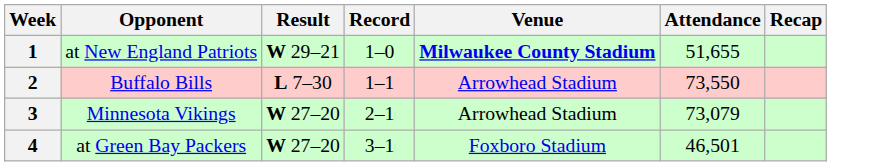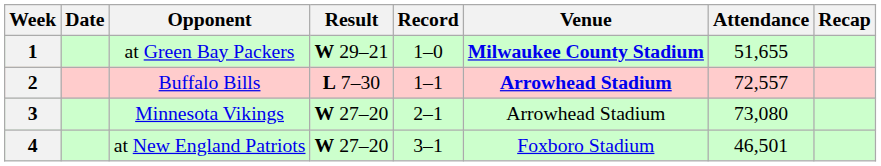+ column: (85, 20)
(161, 51) at New England Patriots -> (210, 51) at Green Bay Packers
(537, 82) normal -> (586, 82) bold
(713, 82) 73,550 -> (761, 82) 72,557
(713, 113) 73,079 -> (761, 113) 73,080
(161, 144) at Green Bay Packers -> (210, 144) at New England Patriots
